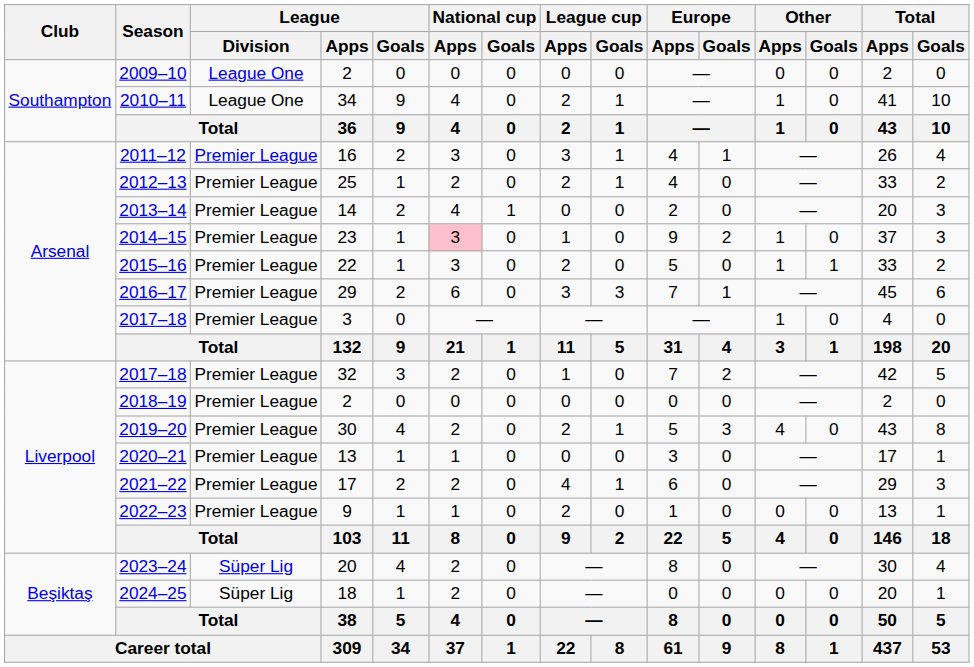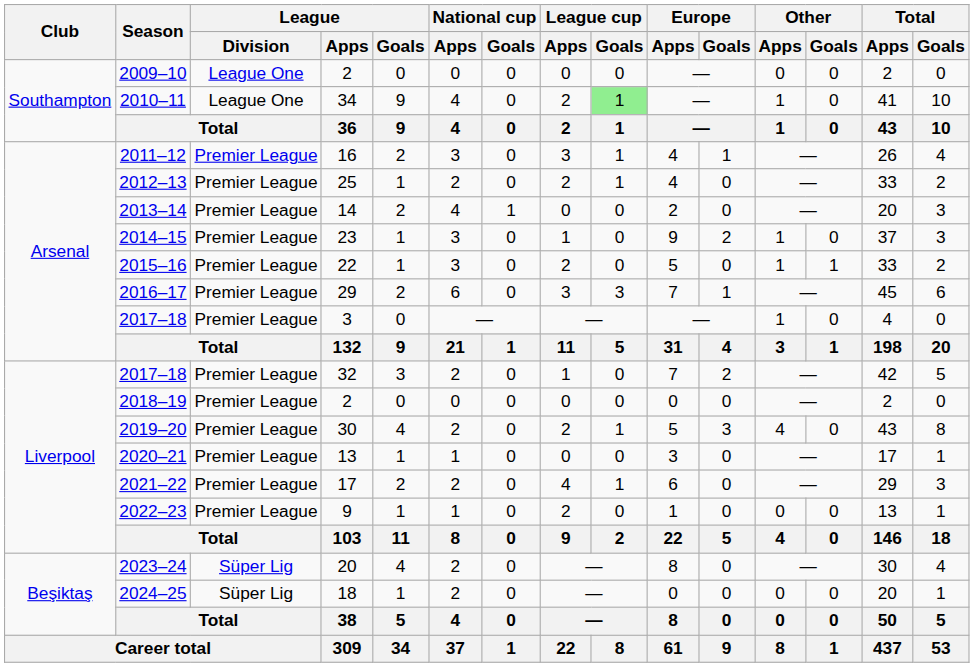(619, 100) no background -> (619, 100) lightgreen background
(455, 237) pink background -> (455, 237) no background
